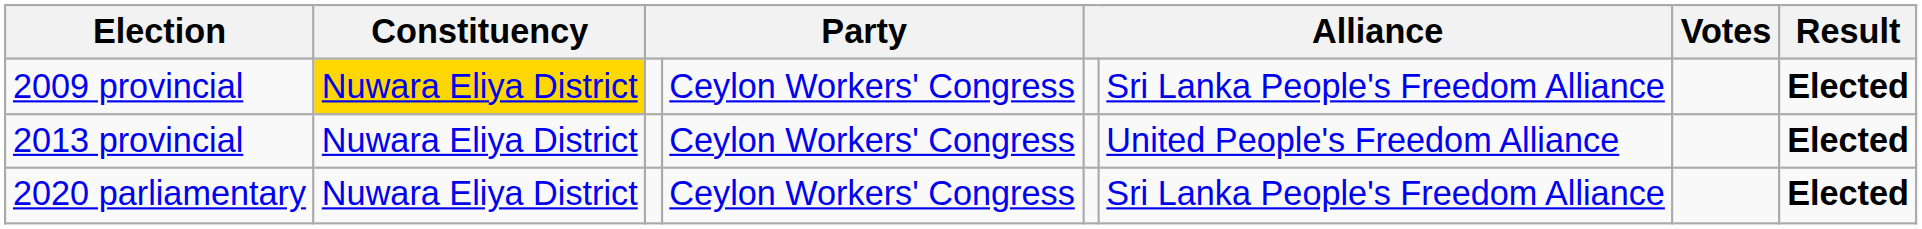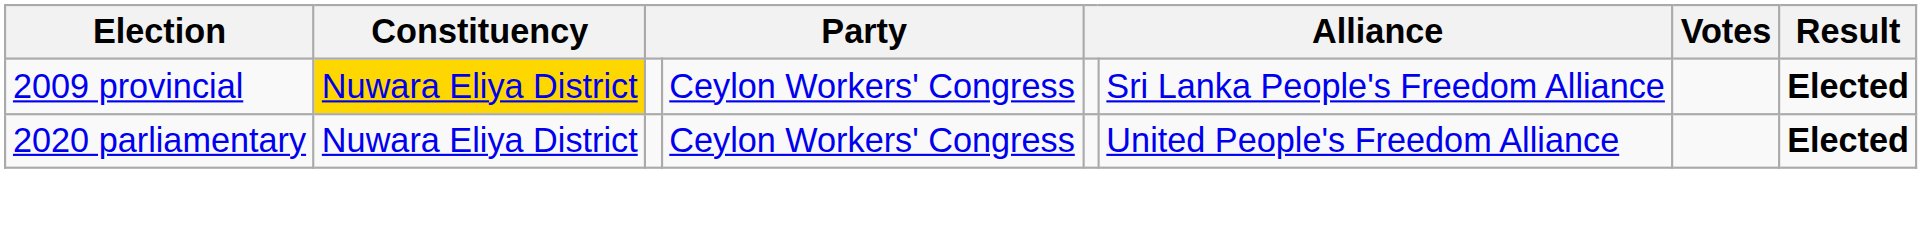- row: (128, 140)
(1386, 194) Sri Lanka People's Freedom Alliance -> (1363, 140) United People's Freedom Alliance
